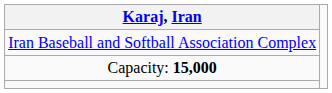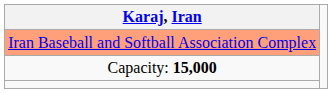(162, 42) no background -> (162, 42) lightsalmon background
